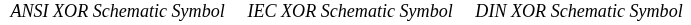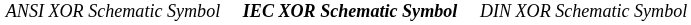(357, 11) normal -> (357, 11) bold
